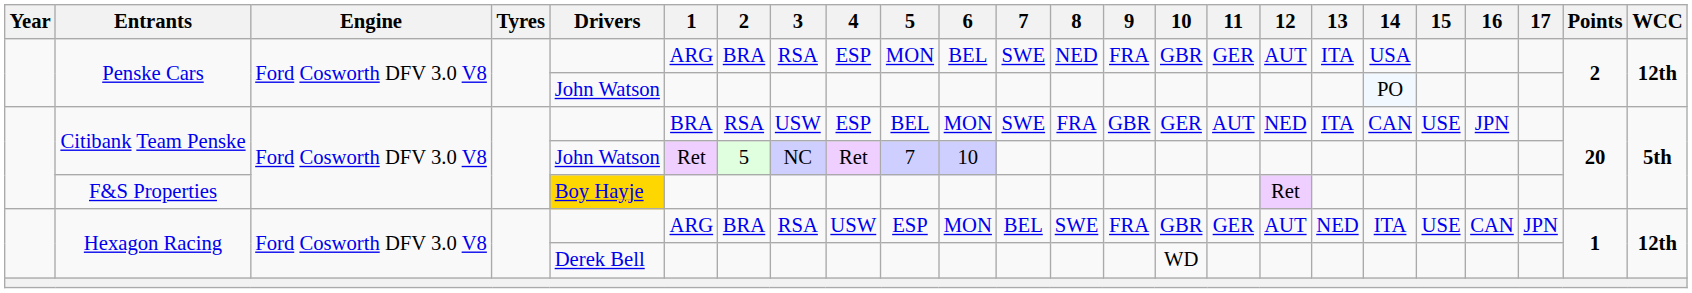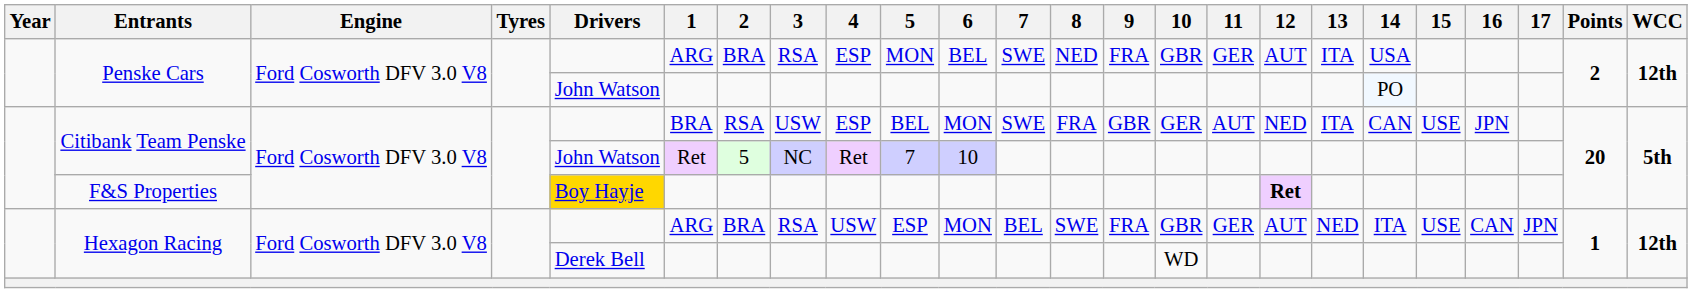(1285, 192) normal -> (1285, 192) bold
